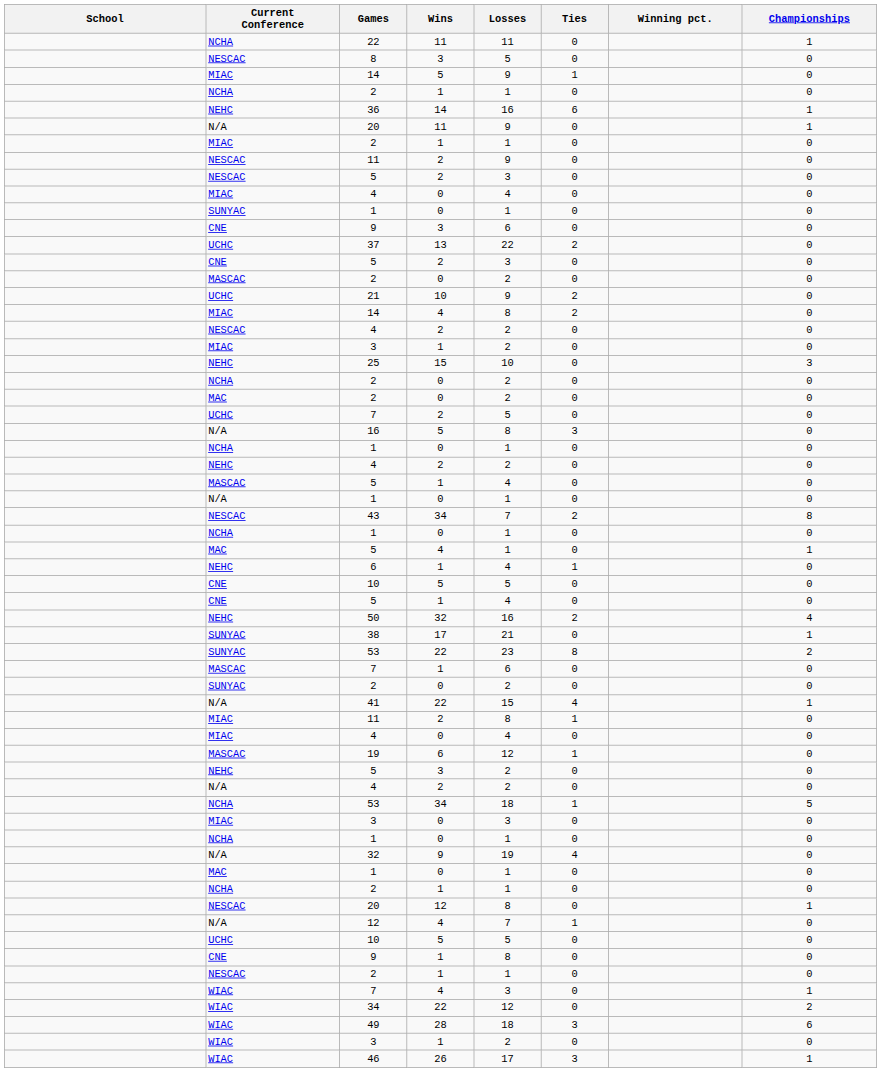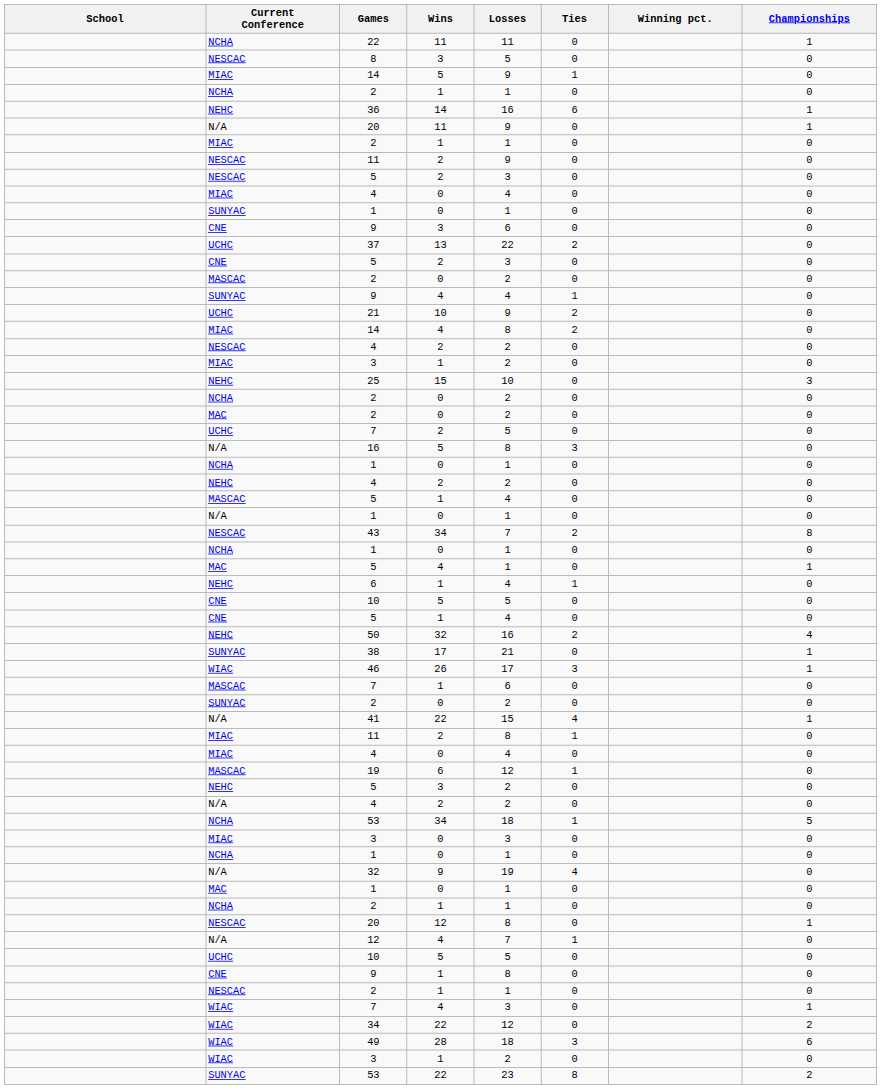+ row: (227, 296)
rows swapped: (227, 652) <-> (221, 1059)
